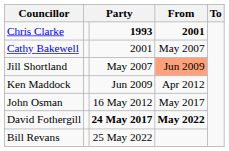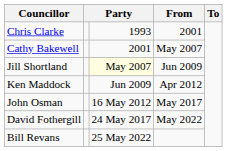(141, 31) bold -> (140, 31) normal
(193, 31) bold -> (191, 31) normal
(130, 66) no background -> (128, 66) lightyellow background
(184, 66) lightsalmon background -> (182, 66) no background
(122, 119) bold -> (121, 119) normal
(181, 119) bold -> (179, 119) normal
